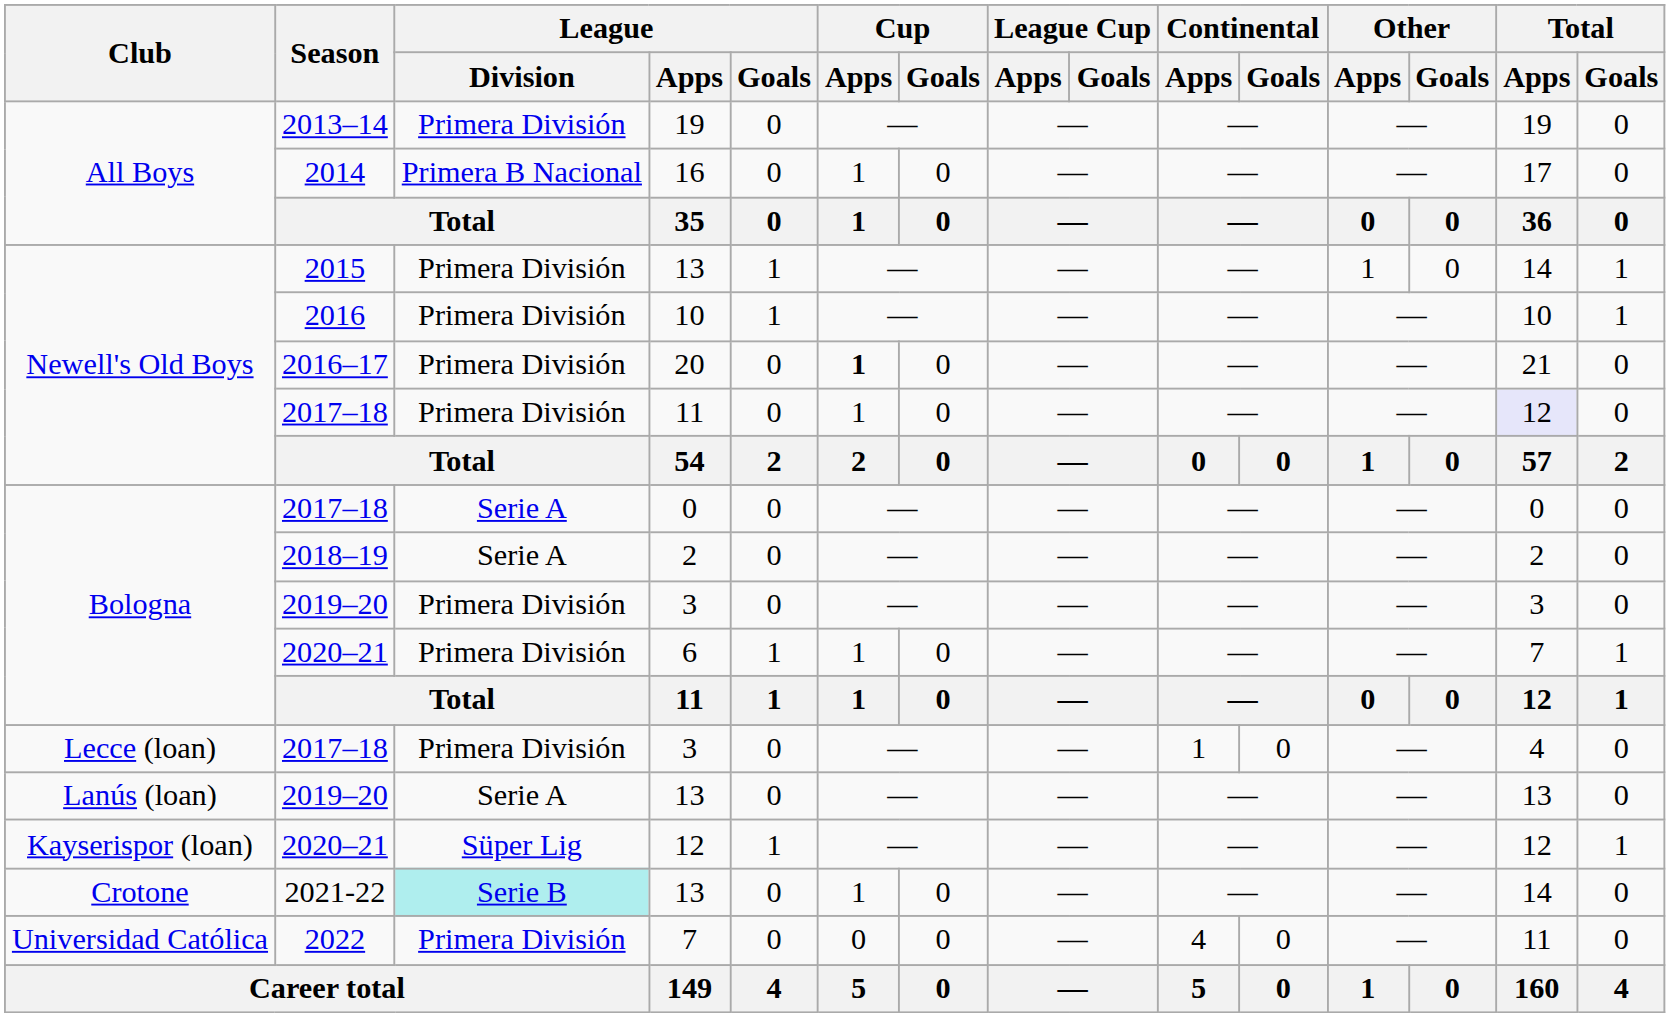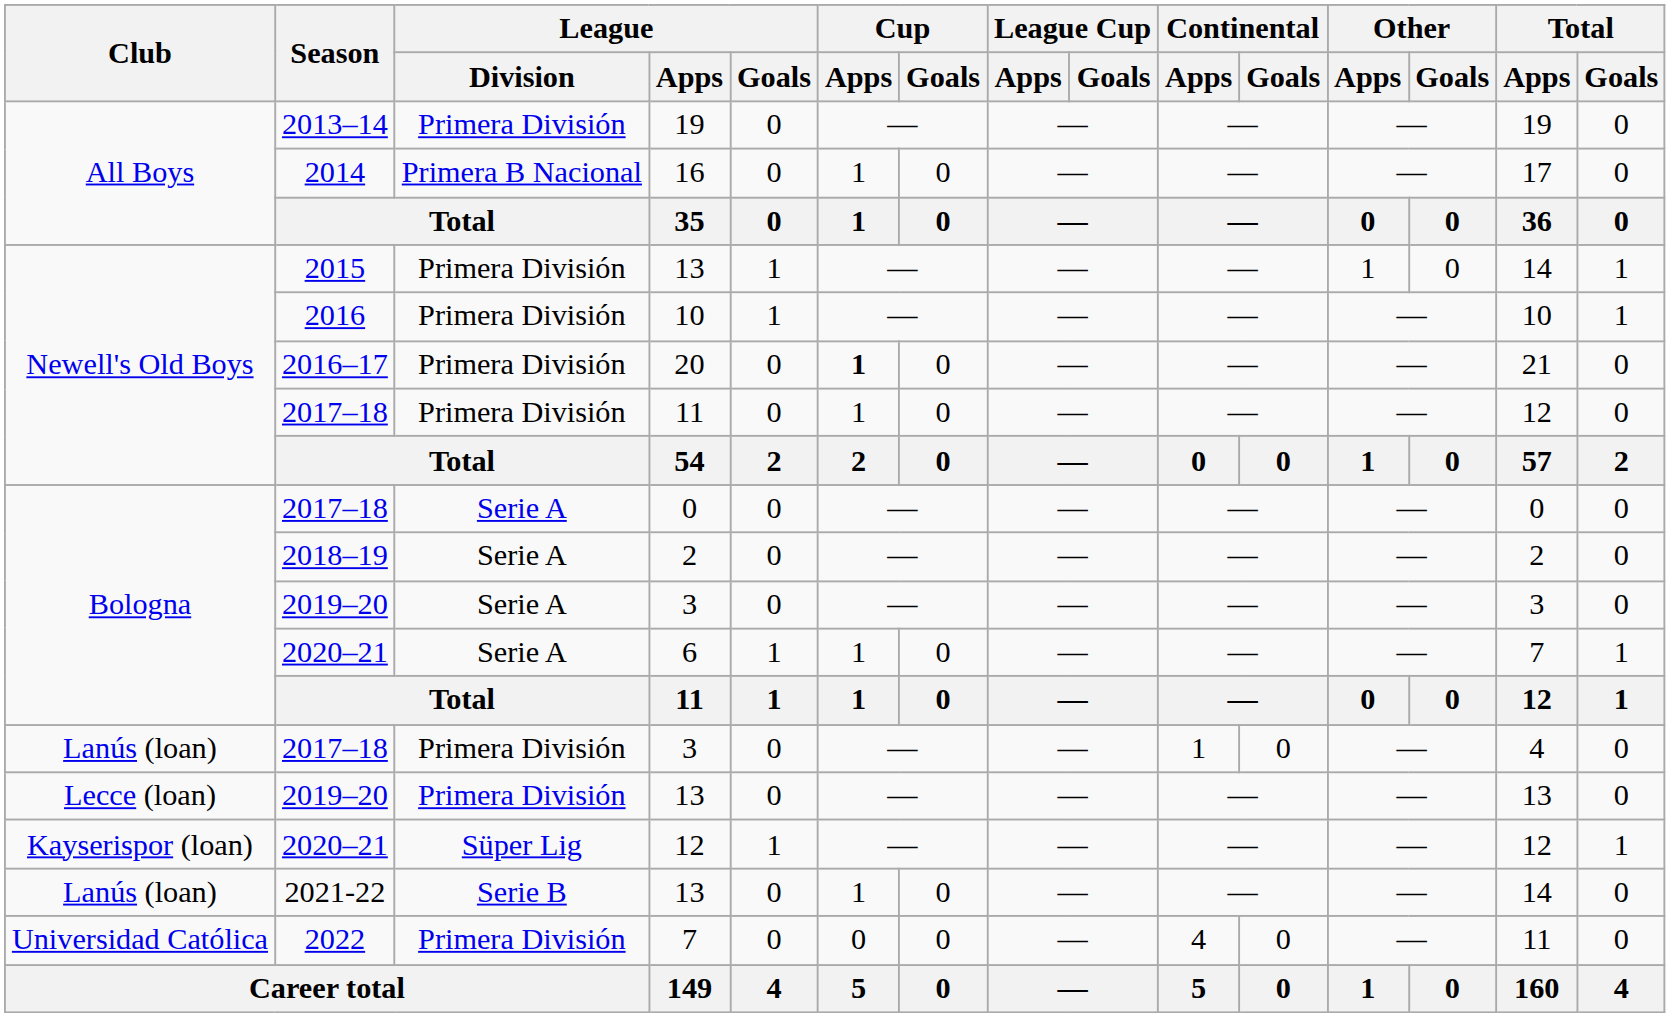(1537, 412) lavender background -> (1537, 412) no background
(522, 603) Primera División -> (522, 603) Serie A
(522, 651) Primera División -> (522, 651) Serie A
(140, 747) Lecce (loan) -> (140, 747) Lanús (loan)
(140, 795) Lanús (loan) -> (140, 795) Lecce (loan)
(522, 795) Serie A -> (522, 795) Primera División
(140, 891) Crotone -> (140, 891) Lanús (loan)
(522, 891) paleturquoise background -> (522, 891) no background
